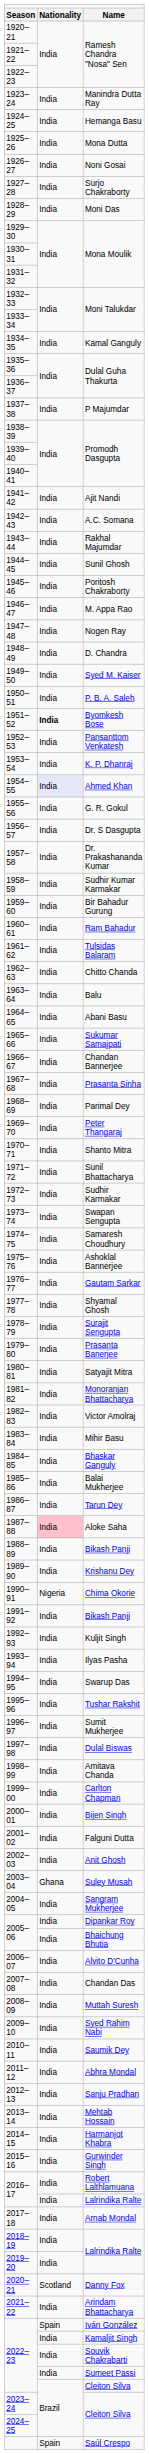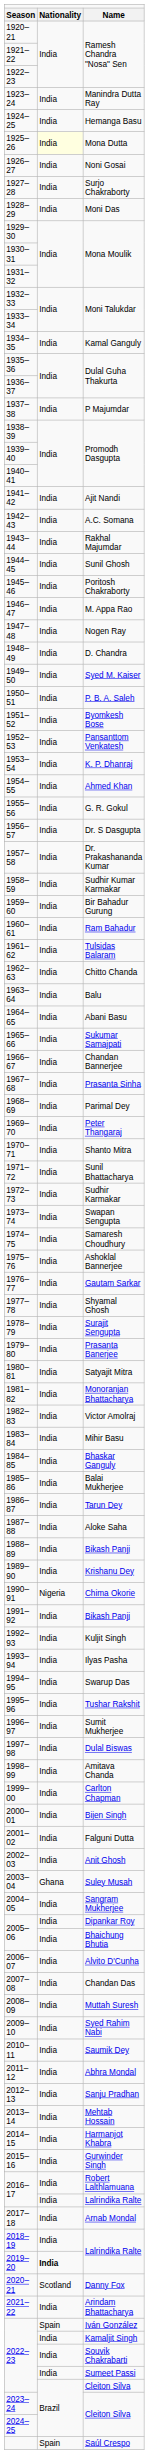(48, 143) no background -> (48, 143) lightyellow background
(49, 720) bold -> (48, 720) normal
(48, 786) lavender background -> (48, 786) no background
(48, 1527) pink background -> (48, 1527) no background
(48, 2263) normal -> (49, 2263) bold
